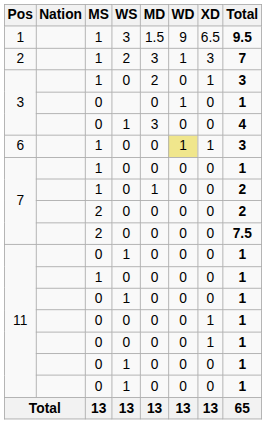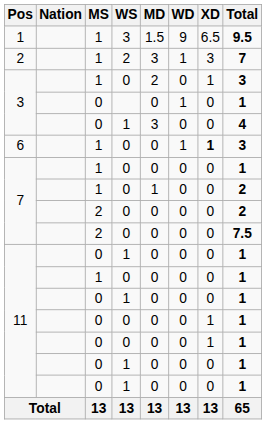(183, 146) khaki background -> (183, 146) no background
(210, 146) normal -> (210, 146) bold
